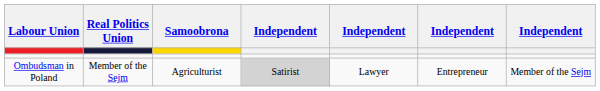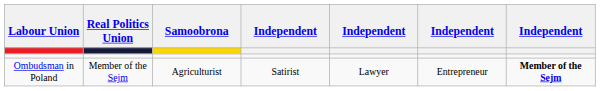(285, 72) lightgrey background -> (285, 72) no background
(551, 72) normal -> (551, 72) bold
